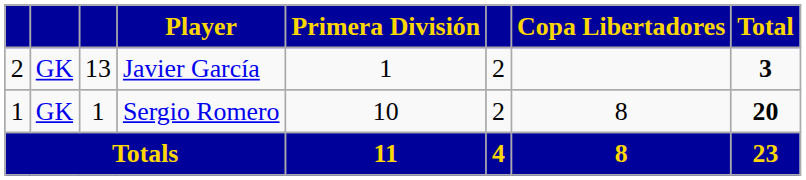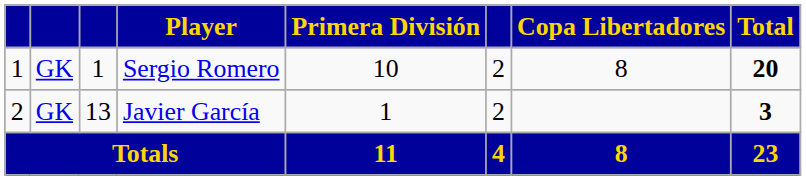rows swapped: (201, 111) <-> (191, 68)
